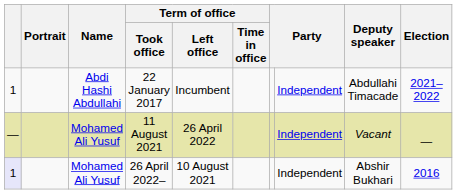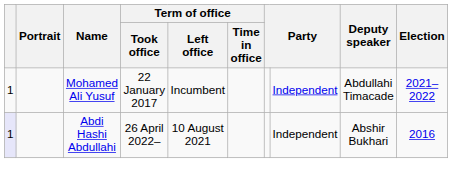(97, 90) Abdi Hashi Abdullahi -> (92, 90) Mohamed Ali Yusuf
- row: (149, 135)
(97, 173) Mohamed Ali Yusuf -> (92, 135) Abdi Hashi Abdullahi
